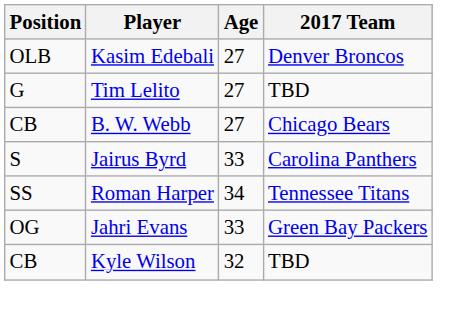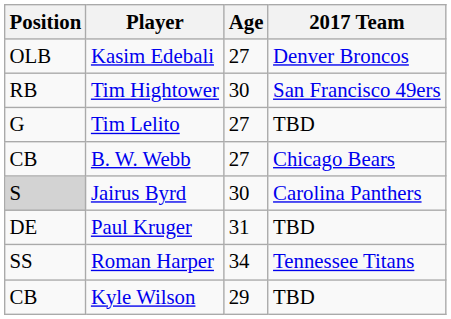+ row: (155, 90)
(15, 159) no background -> (15, 193) lightgrey background
(234, 159) 33 -> (239, 193) 30
+ row: (141, 227)
- row: (139, 227)
(234, 262) 32 -> (239, 296) 29
